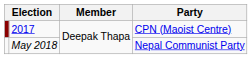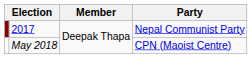(183, 29) CPN (Maoist Centre) -> (190, 29) Nepal Communist Party
(190, 45) Nepal Communist Party -> (183, 45) CPN (Maoist Centre)
